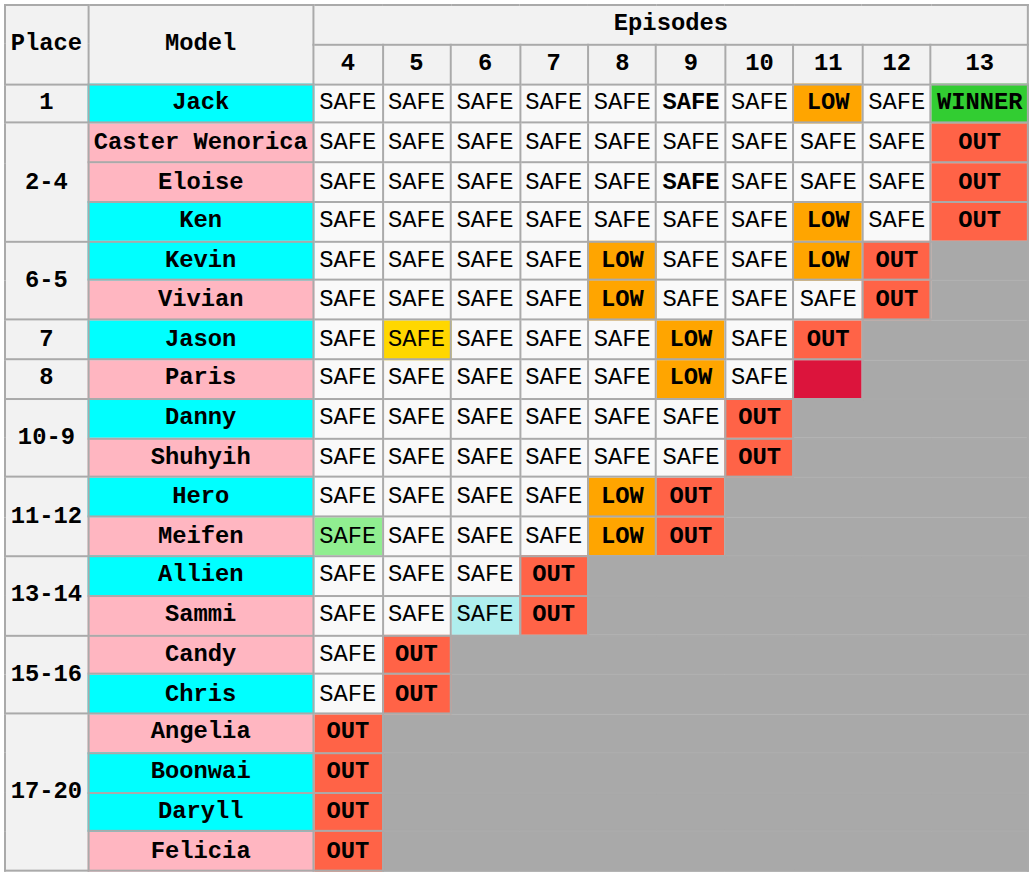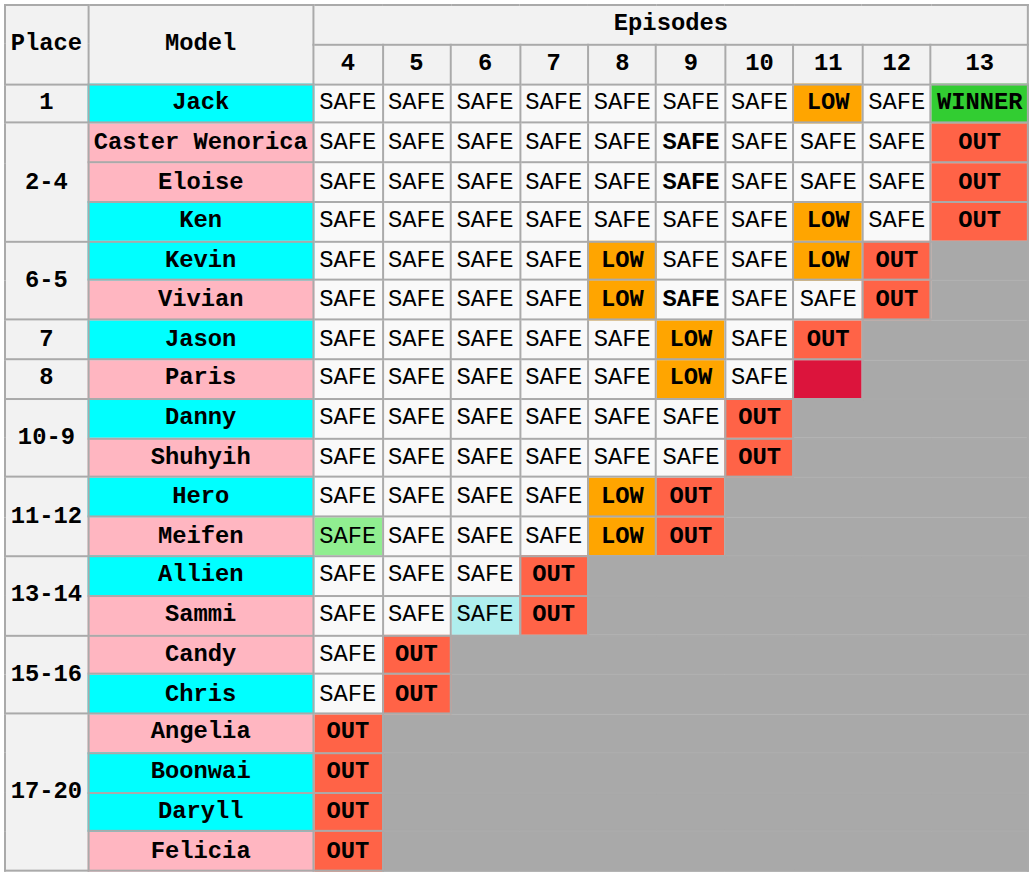(691, 103) bold -> (691, 103) normal
(691, 143) normal -> (691, 143) bold
(691, 300) normal -> (691, 300) bold
(416, 340) gold background -> (416, 340) no background
